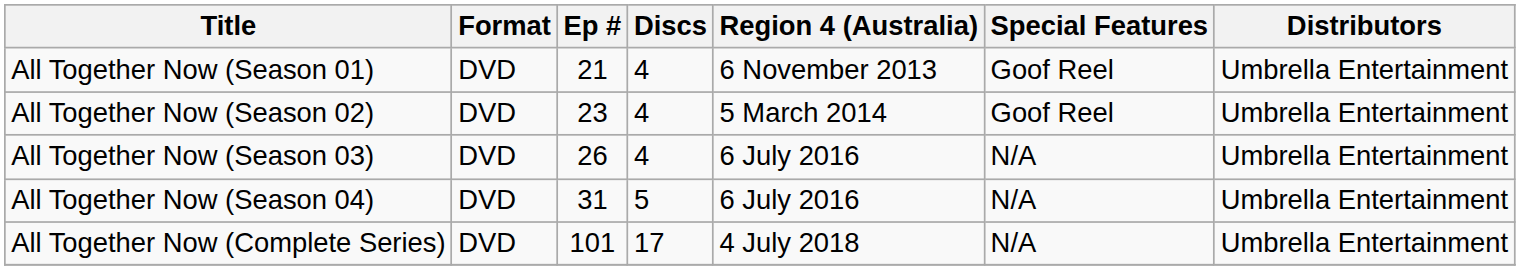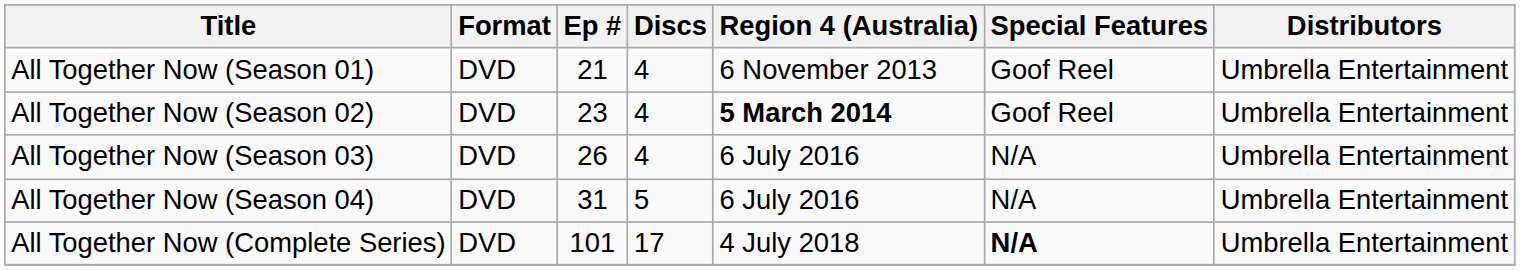(803, 112) normal -> (805, 112) bold
(1013, 243) normal -> (1014, 243) bold
